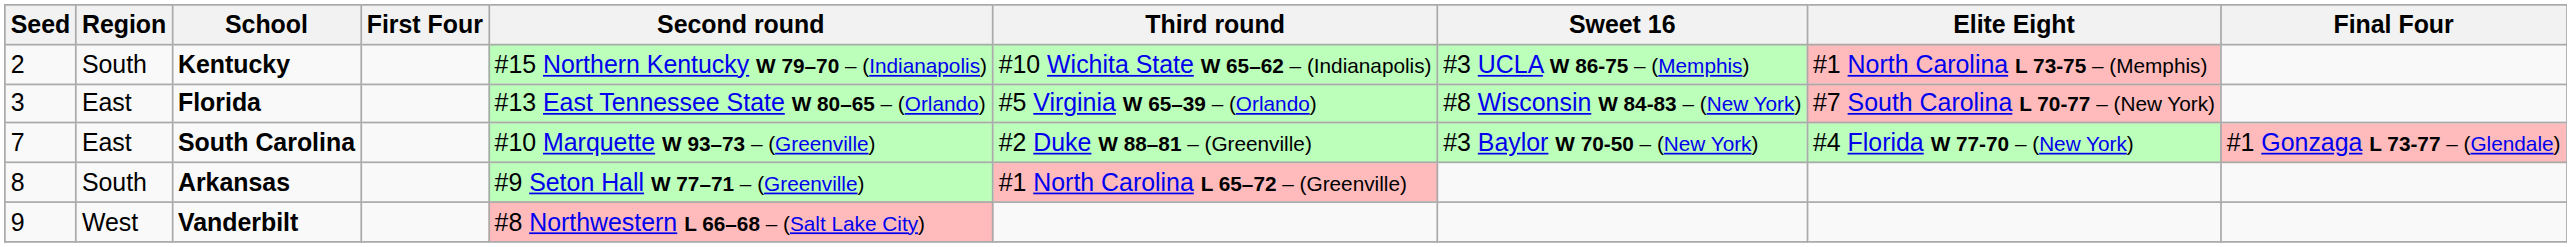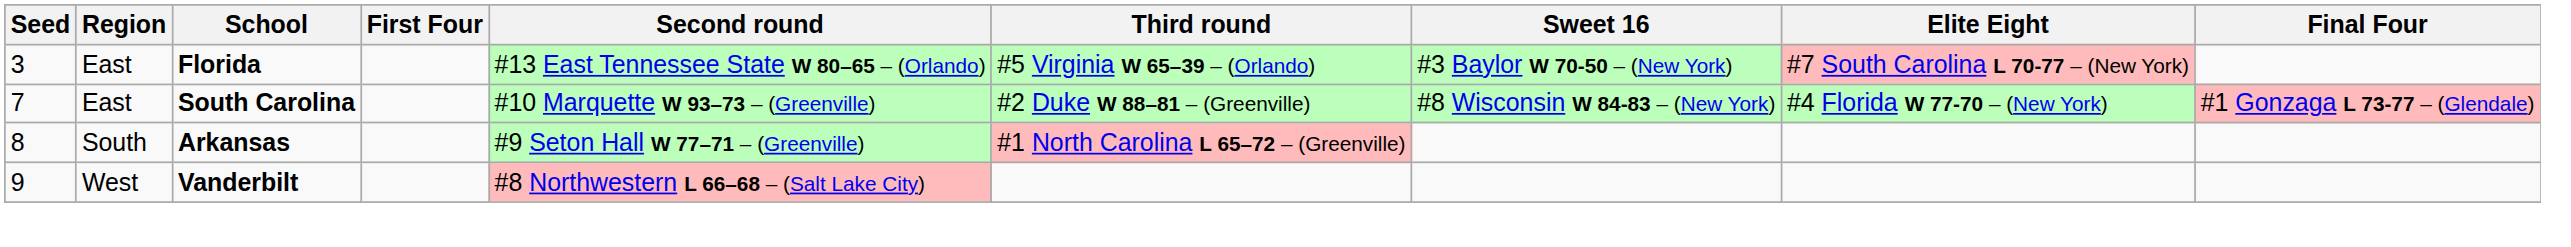- row: (234, 64)
(1622, 104) #8 Wisconsin W 84-83 – (New York) -> (1575, 64) #3 Baylor W 70-50 – (New York)
(1601, 143) #3 Baylor W 70-50 – (New York) -> (1596, 104) #8 Wisconsin W 84-83 – (New York)
